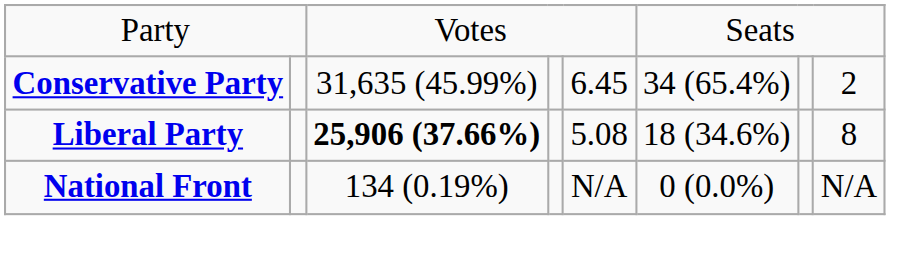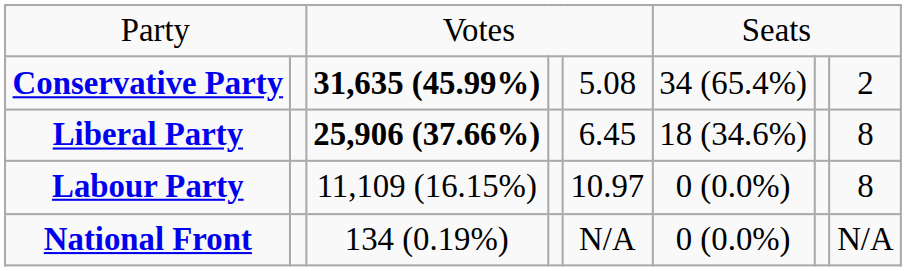(427, 82) normal -> (427, 82) bold
(599, 82) 6.45 -> (607, 82) 5.08
(599, 134) 5.08 -> (607, 134) 6.45
+ row: (148, 186)
